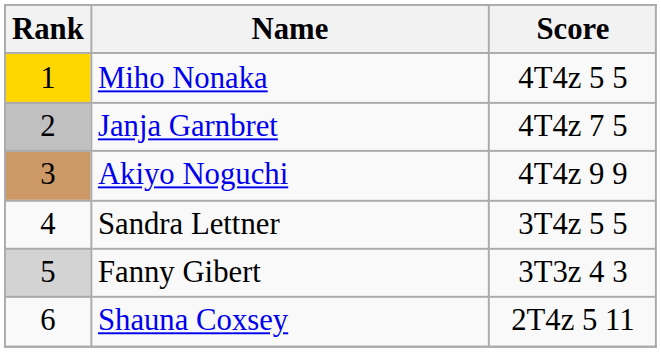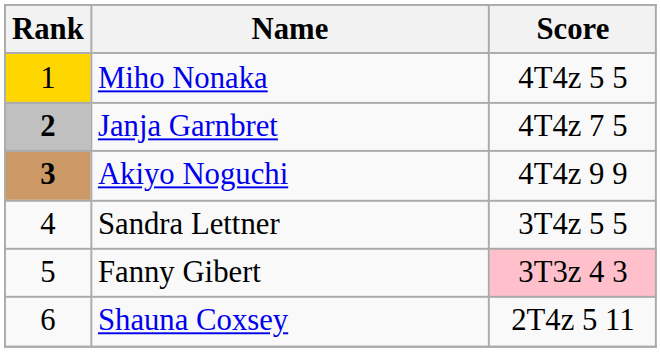(48, 126) normal -> (48, 126) bold
(48, 175) normal -> (48, 175) bold
(48, 272) lightgrey background -> (48, 272) no background
(573, 272) no background -> (573, 272) pink background
